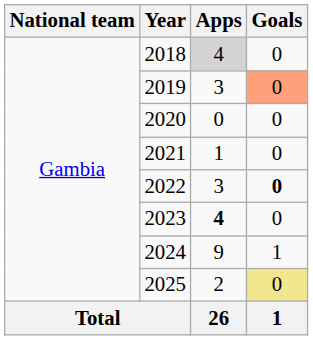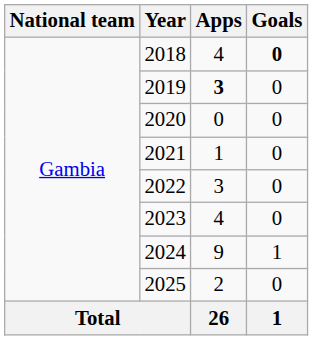(219, 53) lightgrey background -> (219, 53) no background
(277, 53) normal -> (277, 53) bold
(219, 86) normal -> (219, 86) bold
(277, 86) lightsalmon background -> (277, 86) no background
(277, 185) bold -> (277, 185) normal
(219, 218) bold -> (219, 218) normal
(277, 284) khaki background -> (277, 284) no background
